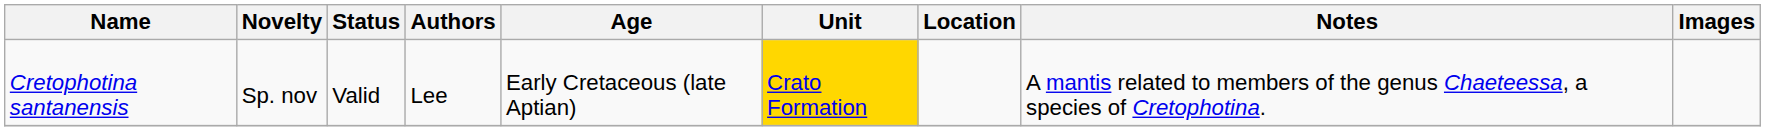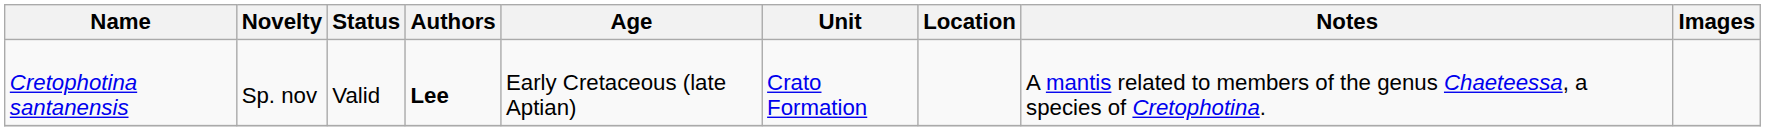(429, 94) normal -> (430, 94) bold
(817, 94) gold background -> (817, 94) no background
